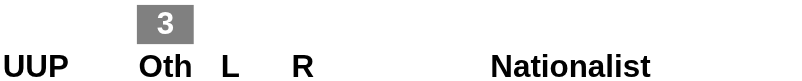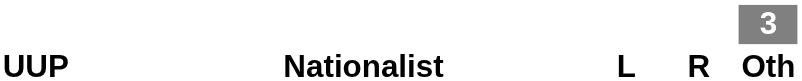columns swapped: (570, 24) <-> (166, 24)
